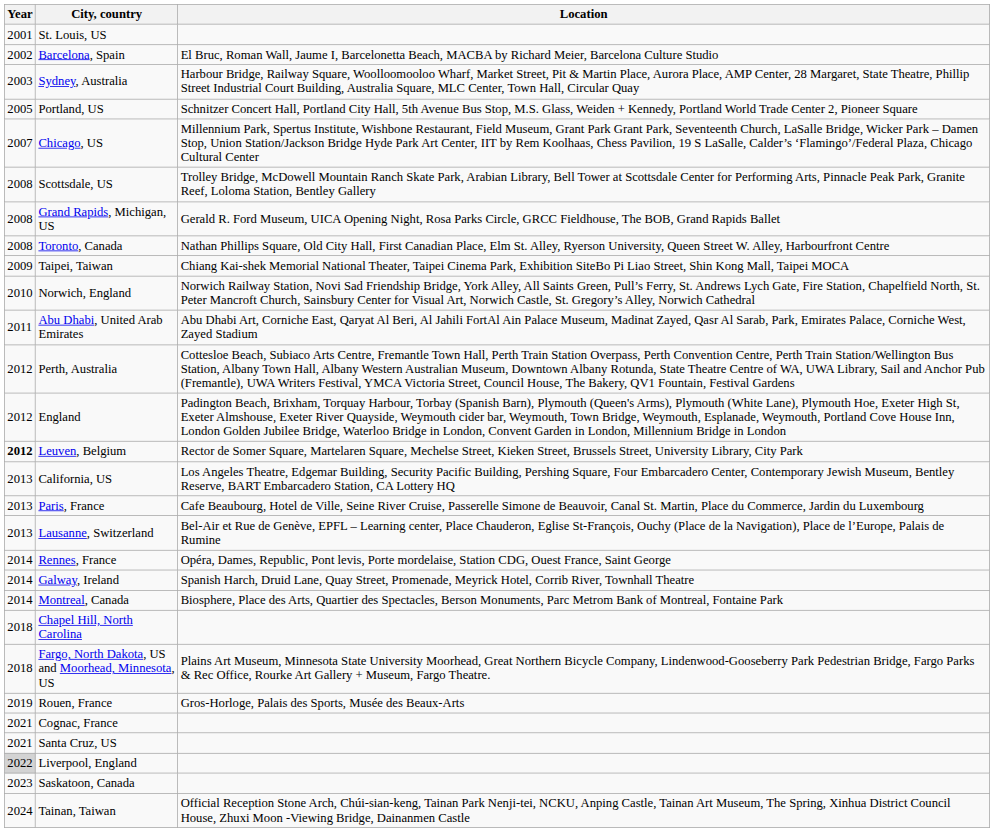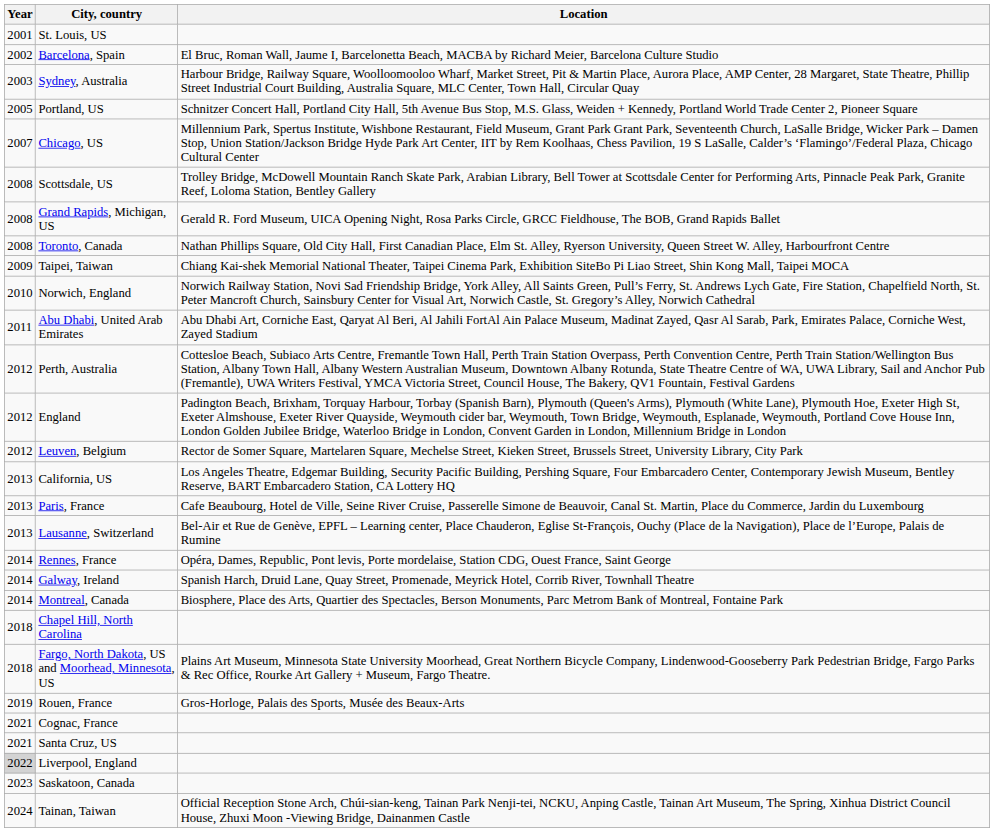(20, 451) bold -> (20, 451) normal
